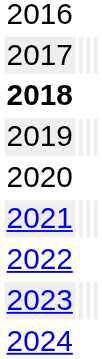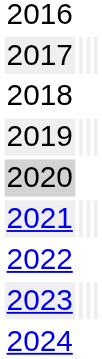(40, 95) bold -> (40, 95) normal
(40, 177) no background -> (40, 177) lightgrey background
